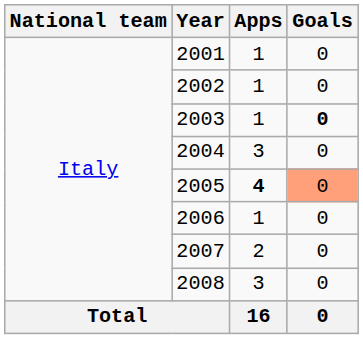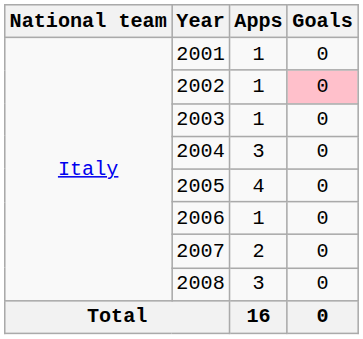(323, 87) no background -> (323, 87) pink background
(323, 120) bold -> (323, 120) normal
(259, 185) bold -> (259, 185) normal
(323, 185) lightsalmon background -> (323, 185) no background
